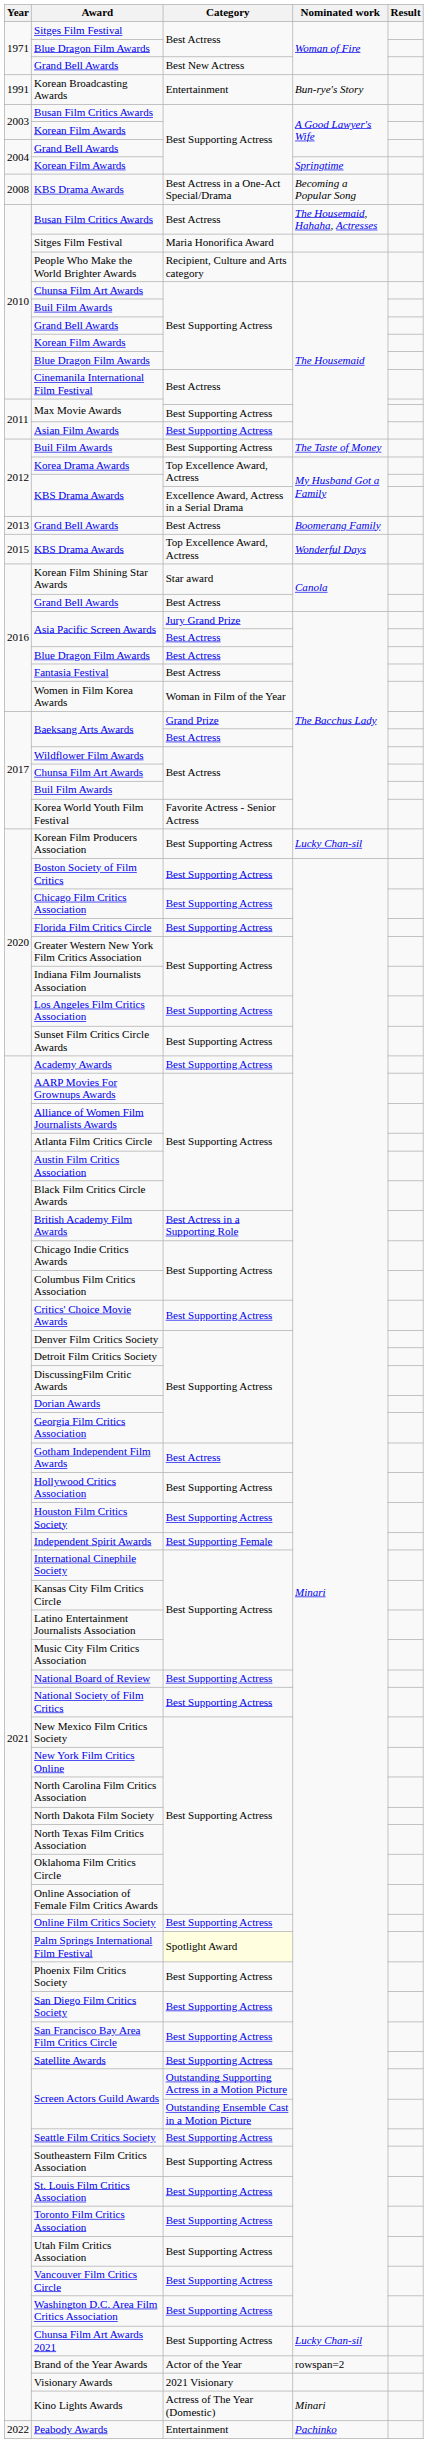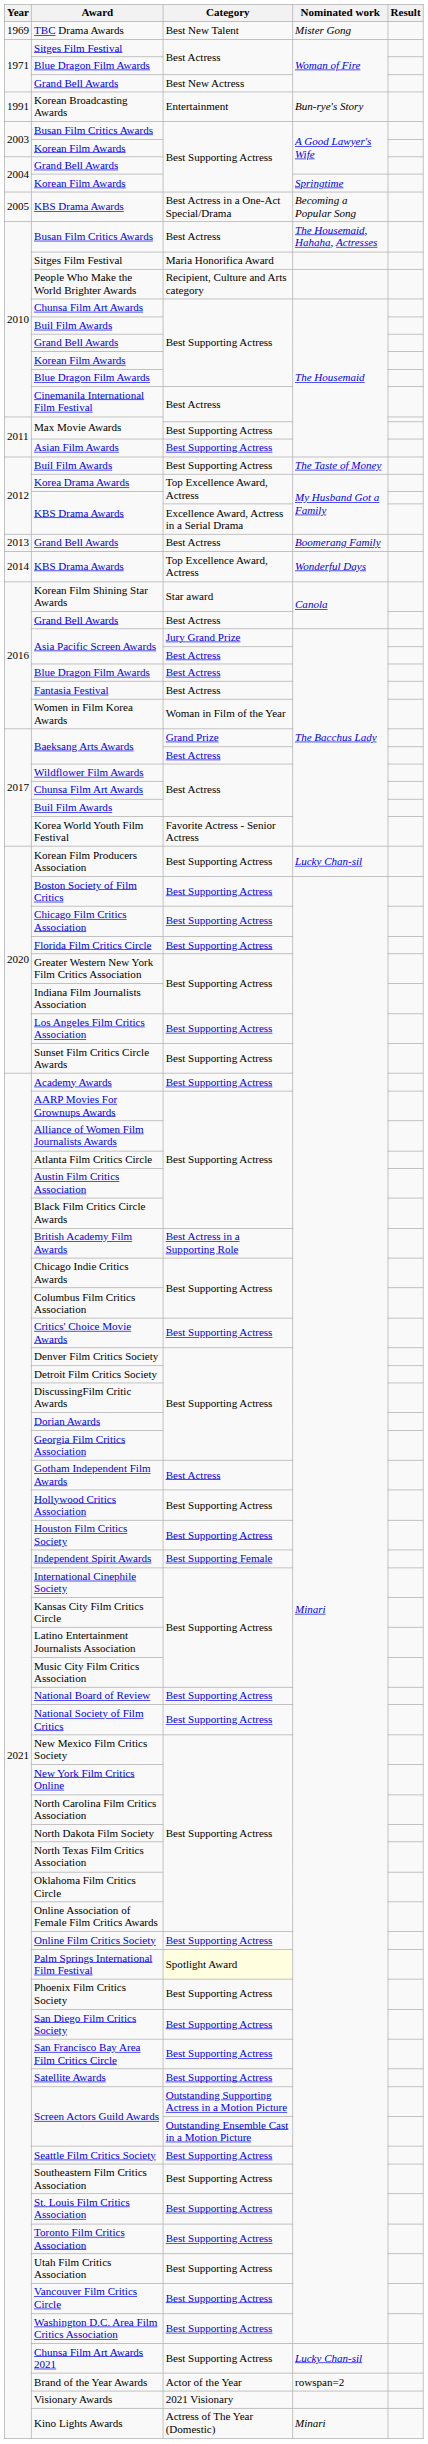+ row: (79, 30)
(18, 189) 2008 -> (18, 206) 2005
(18, 549) 2015 -> (18, 566) 2014
- row: (71, 2429)
